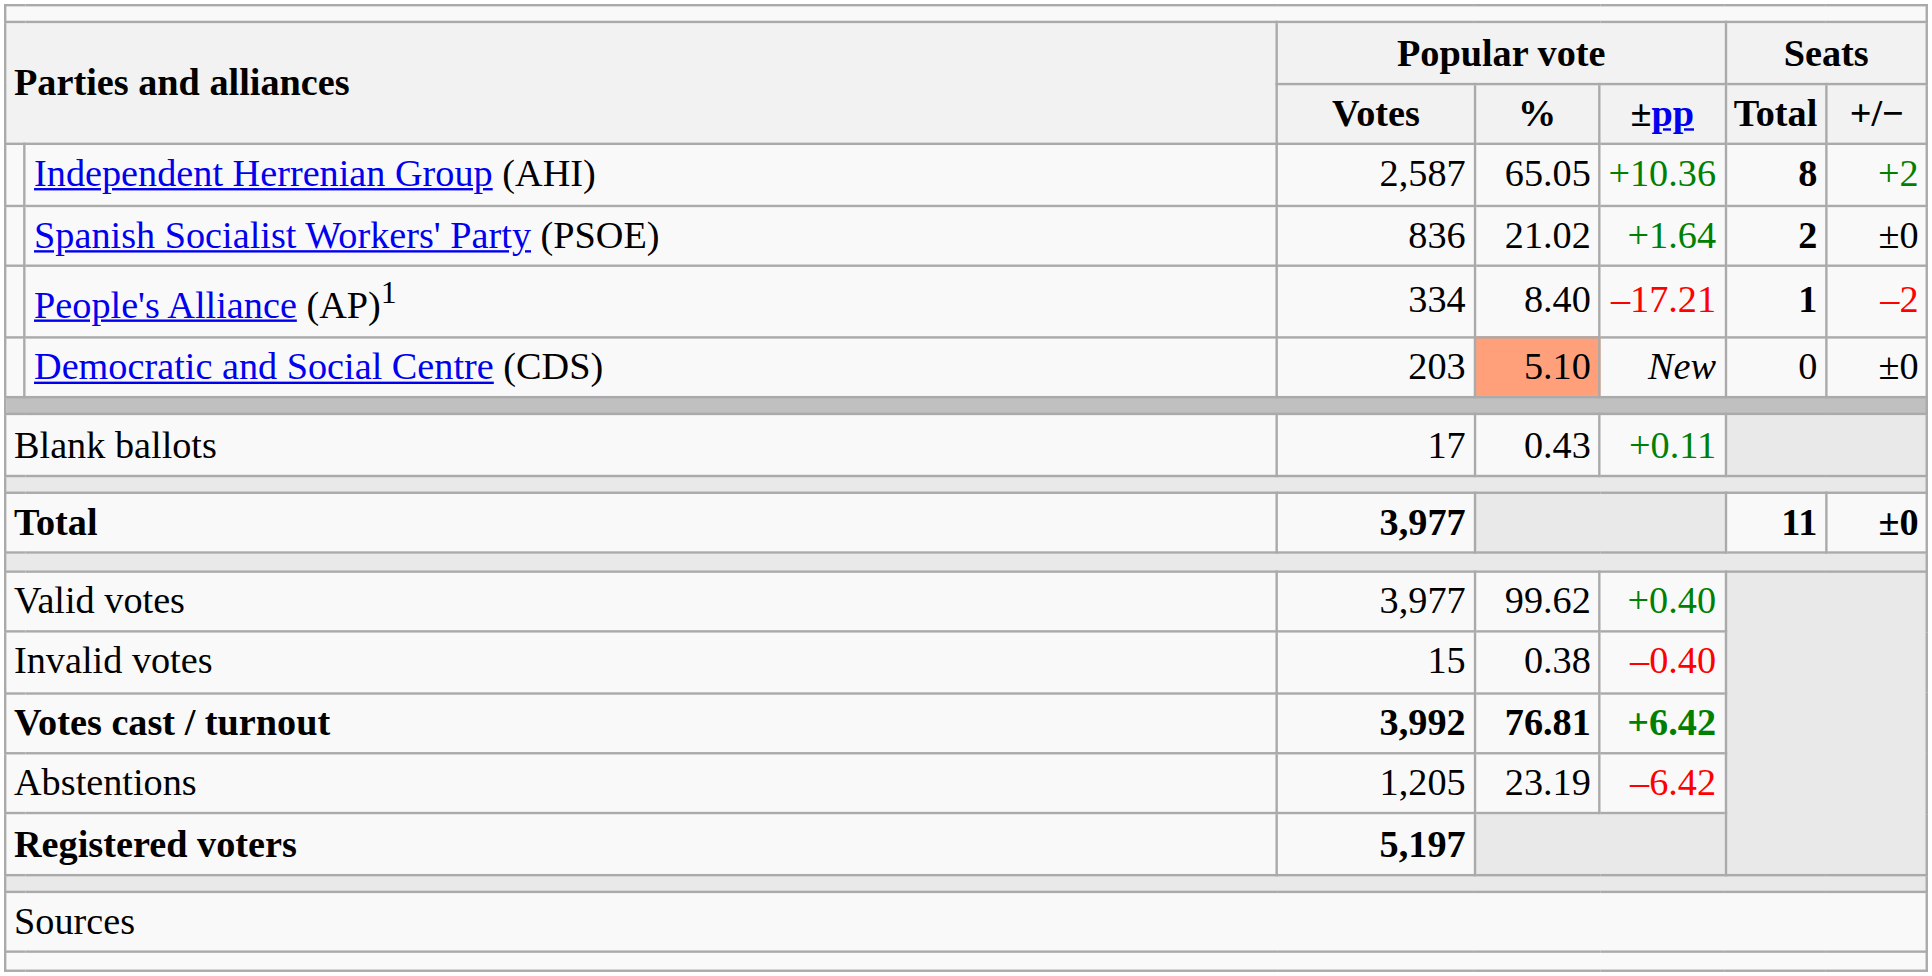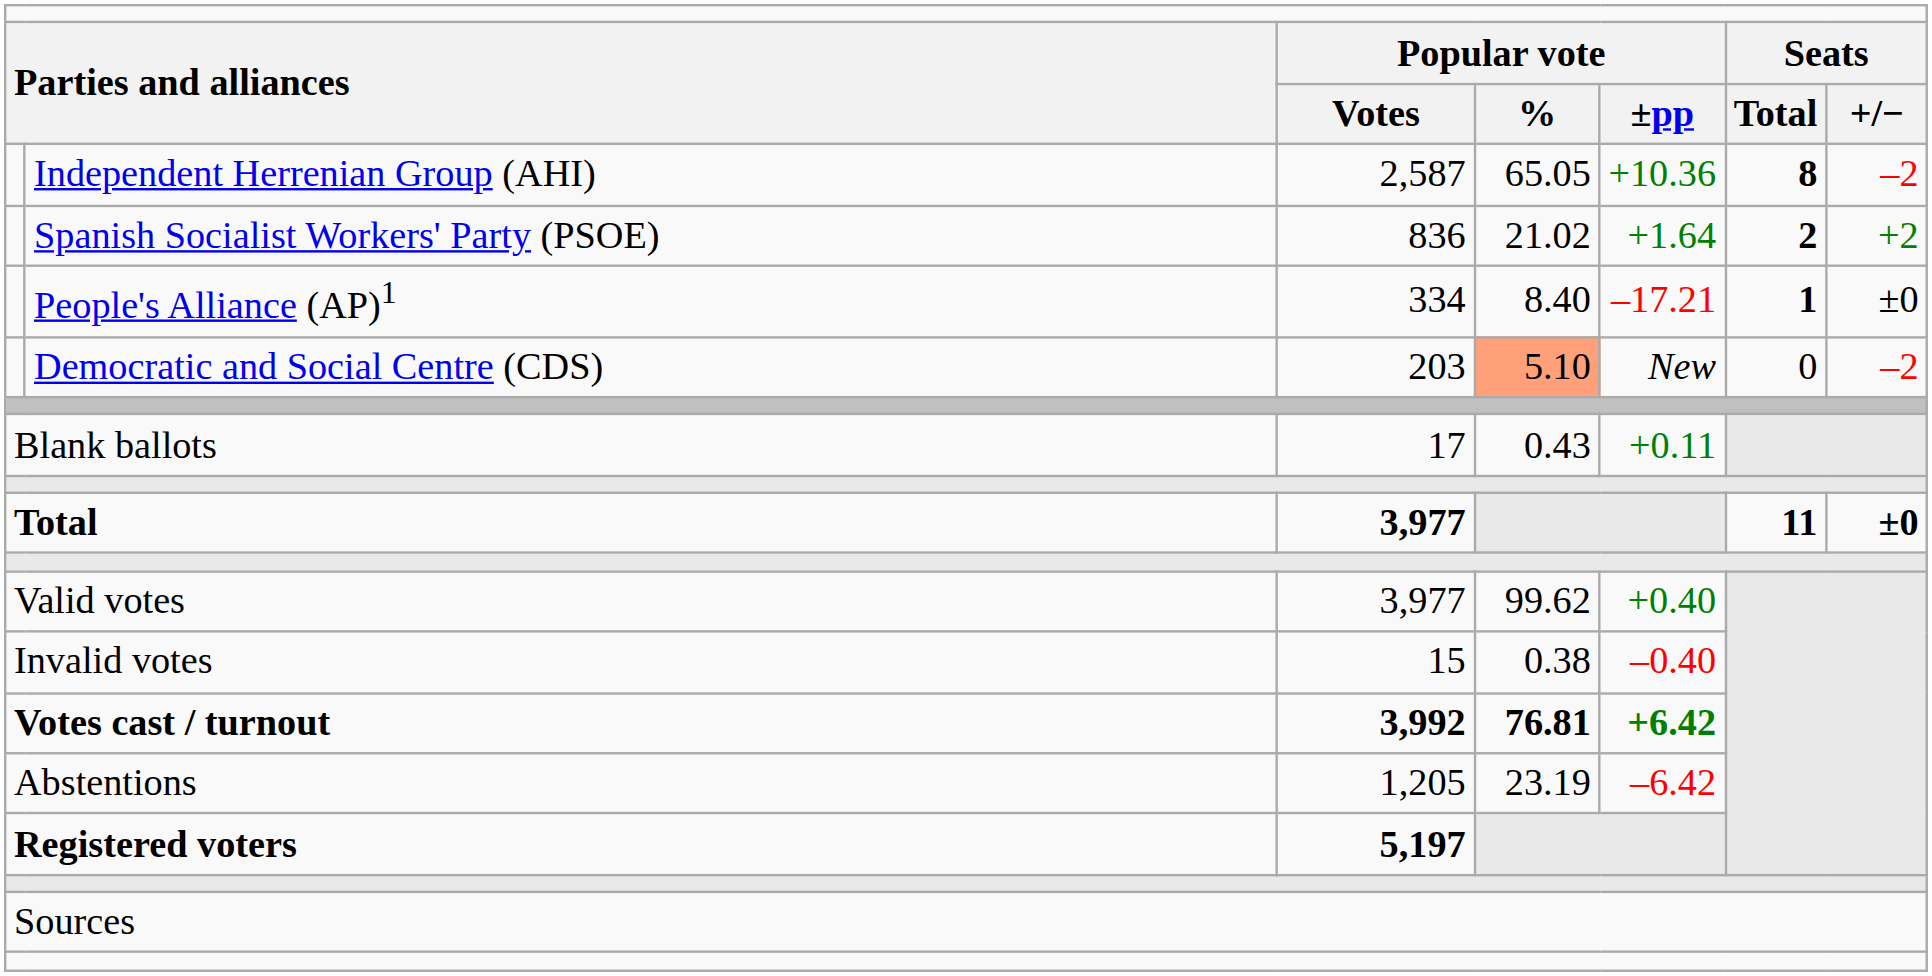(1898, 173) +2 -> (1899, 173) –2
(1899, 234) ±0 -> (1898, 234) +2
(1899, 300) –2 -> (1899, 300) ±0
(1899, 366) ±0 -> (1899, 366) –2
